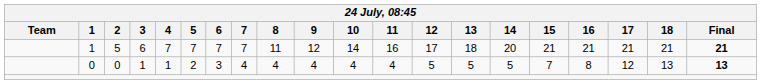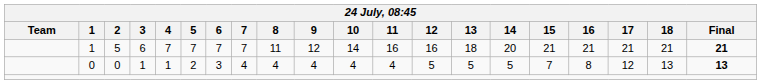(432, 48) 17 -> (432, 48) 16
